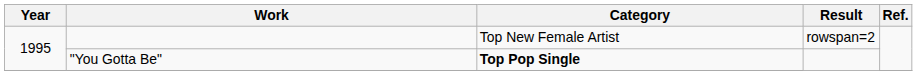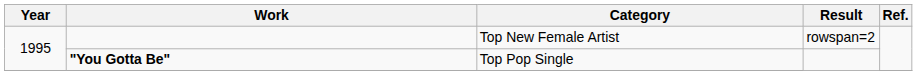(116, 59) normal -> (120, 59) bold
(530, 59) bold -> (527, 59) normal
